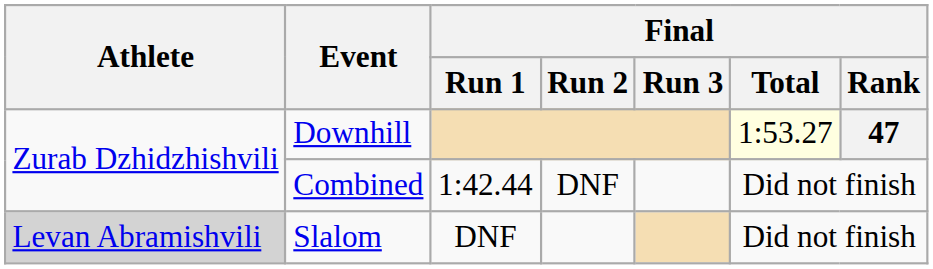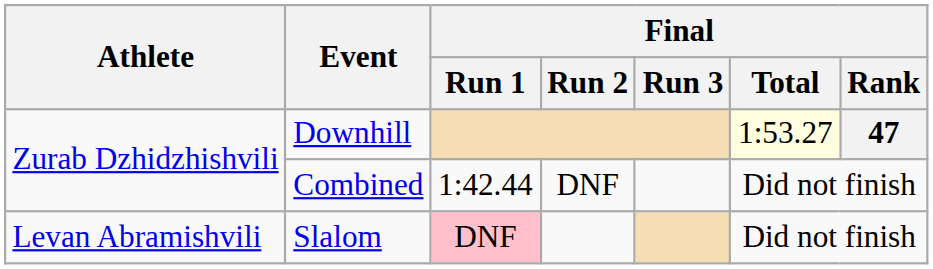(137, 236) lightgrey background -> (137, 236) no background
(485, 236) no background -> (485, 236) pink background
